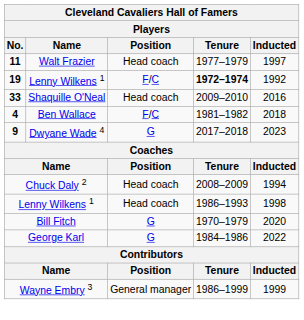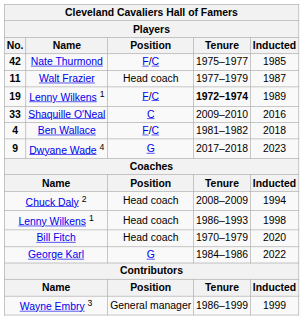+ row: (15, 62)
(274, 62) 1997 -> (274, 78) 1987
(274, 80) 1992 -> (274, 96) 1989
(151, 98) Head coach -> (151, 114) C
(151, 221) G -> (151, 238) Head coach
